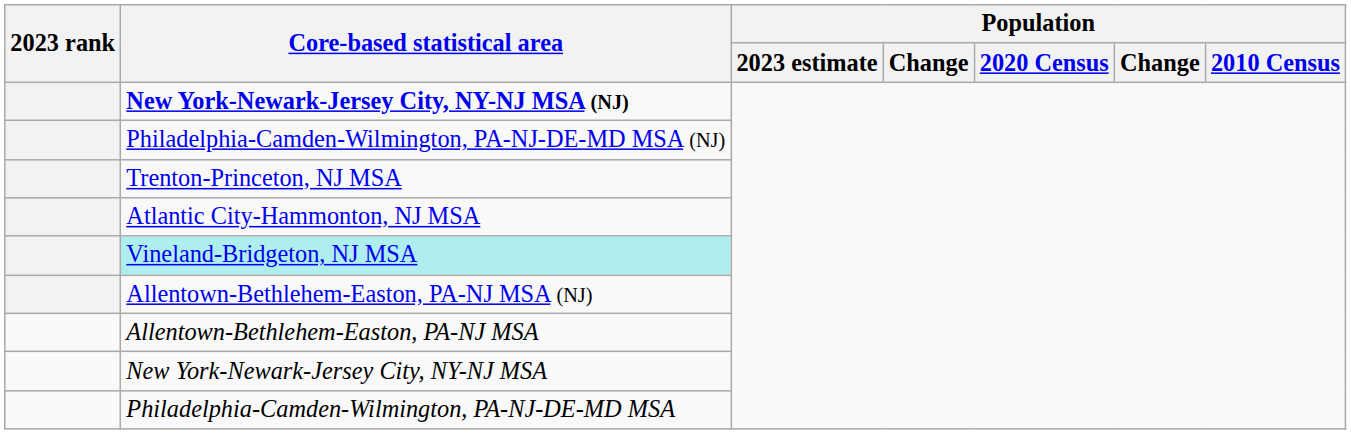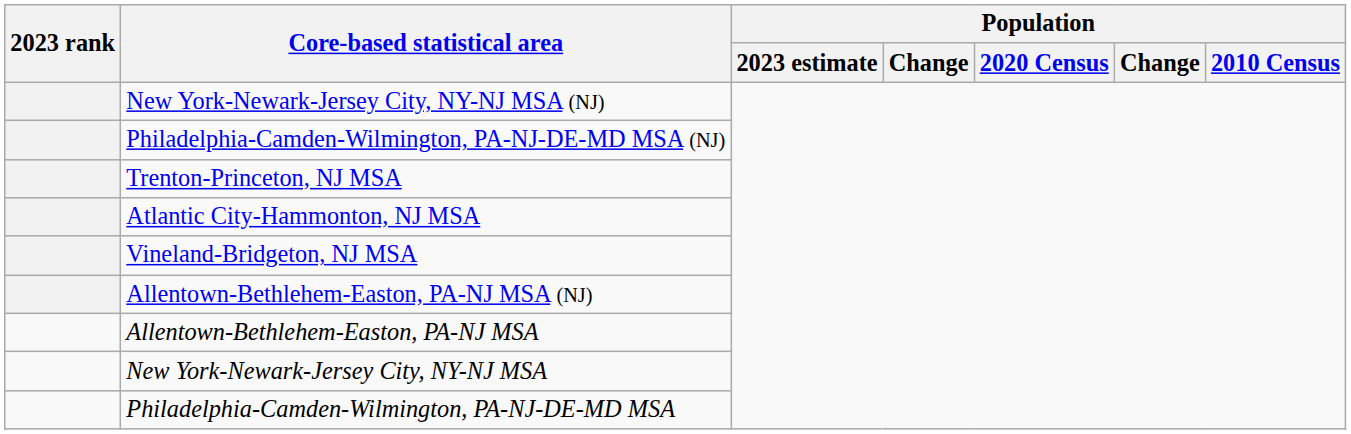(378, 100) bold -> (365, 100) normal
(272, 255) paleturquoise background -> (272, 255) no background
